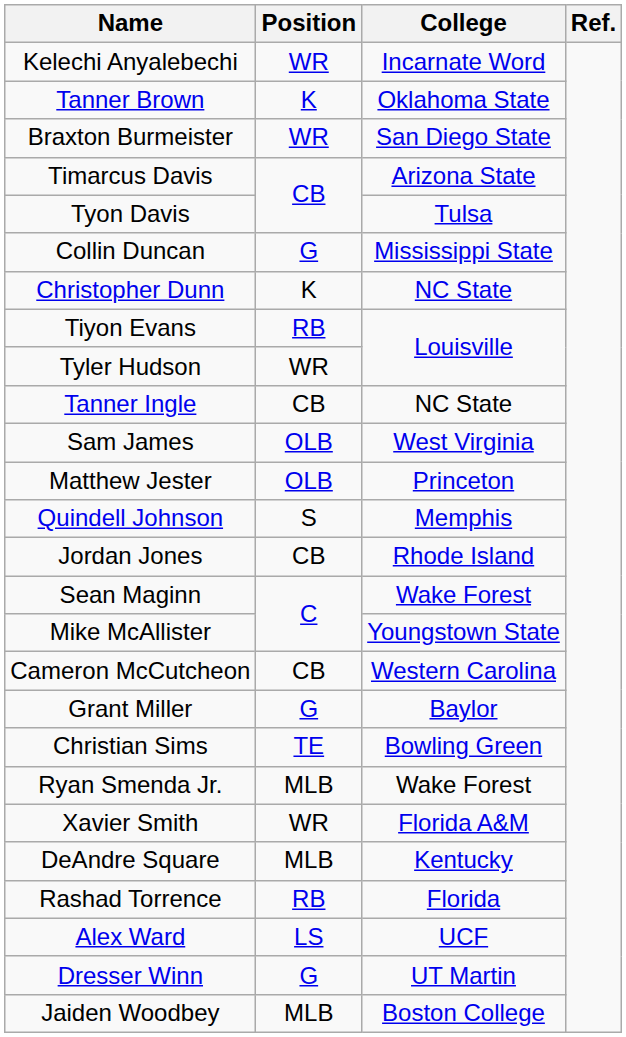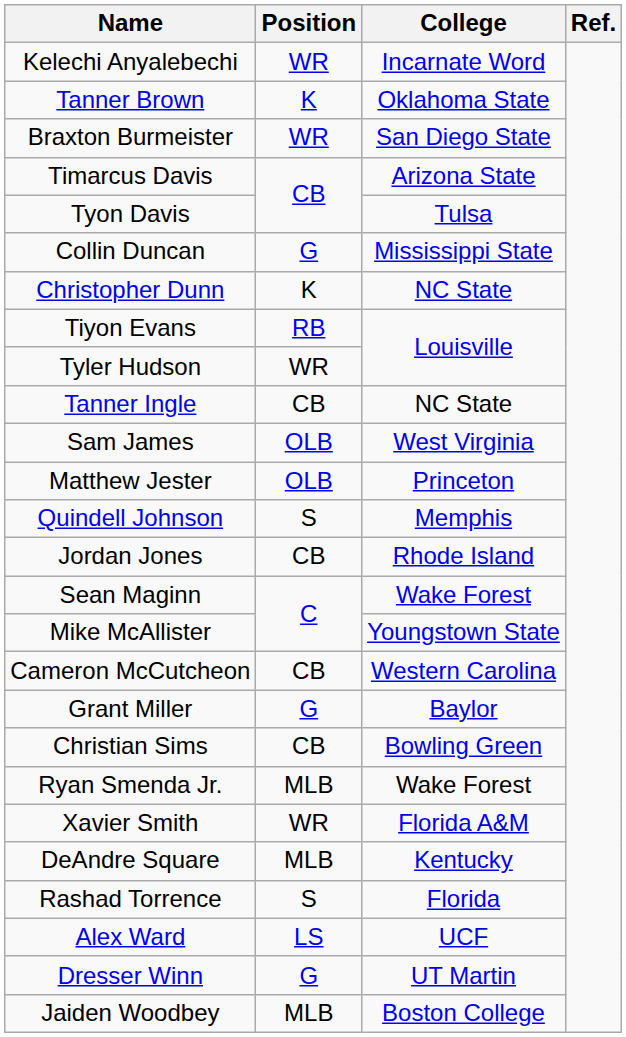(309, 746) TE -> (309, 746) CB
(309, 898) RB -> (309, 898) S
